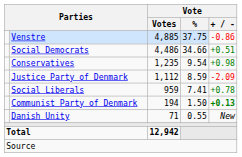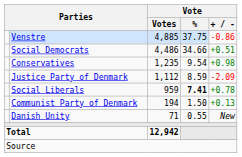(197, 90) normal -> (197, 90) bold
(223, 103) bold -> (223, 103) normal
